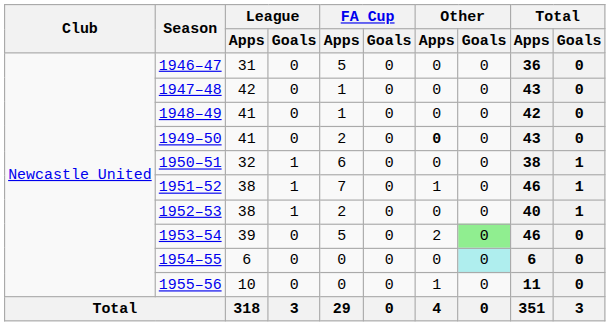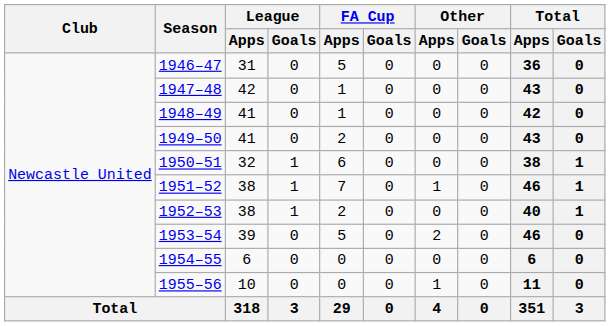(437, 139) bold -> (437, 139) normal
(484, 236) lightgreen background -> (484, 236) no background
(484, 260) paleturquoise background -> (484, 260) no background
